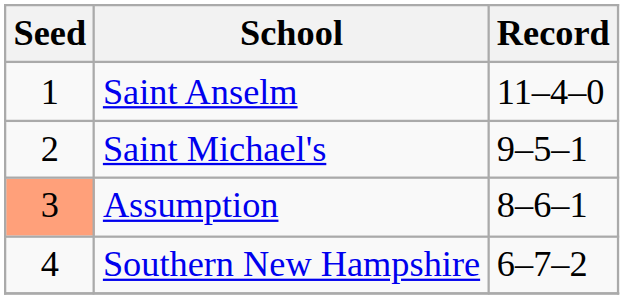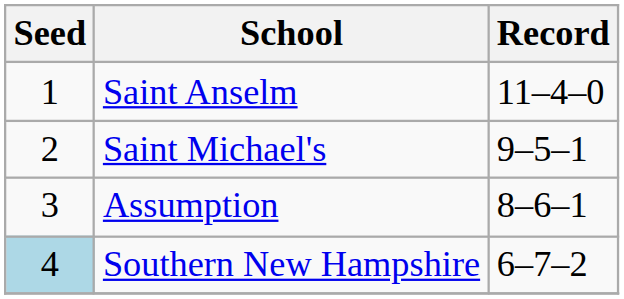(50, 206) lightsalmon background -> (50, 206) no background
(50, 263) no background -> (50, 263) lightblue background
